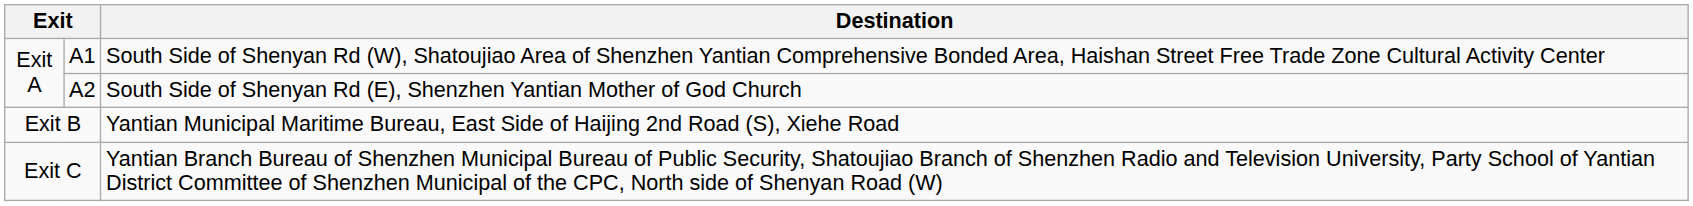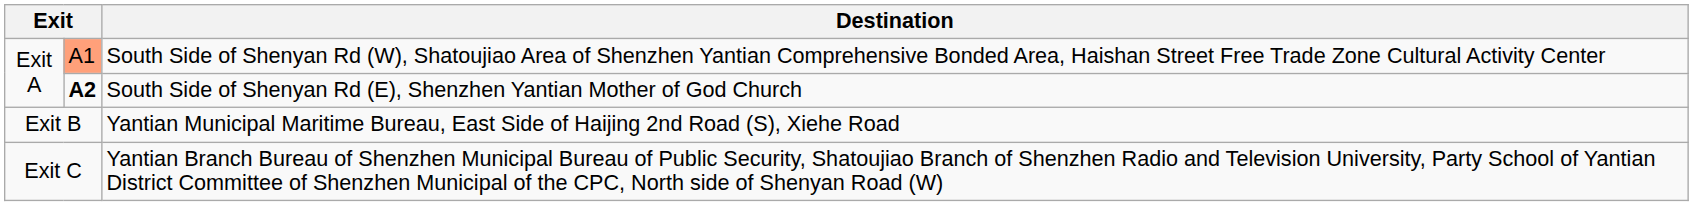(82, 55) no background -> (82, 55) lightsalmon background
(82, 90) normal -> (82, 90) bold
